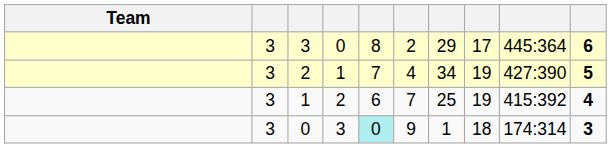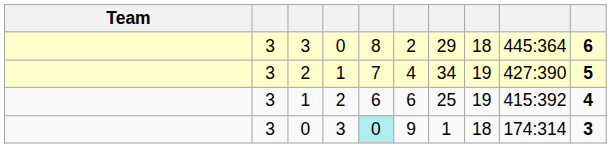(482, 45) 17 -> (482, 45) 18
(411, 101) 7 -> (411, 101) 6
